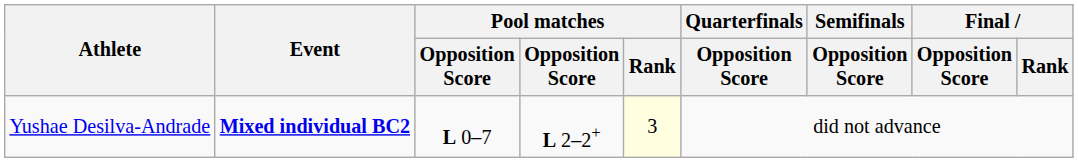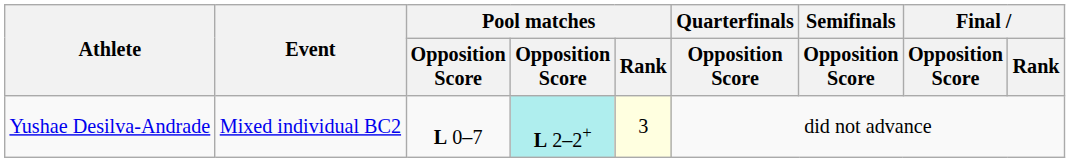(315, 126) bold -> (310, 126) normal
(572, 138) no background -> (563, 138) paleturquoise background
